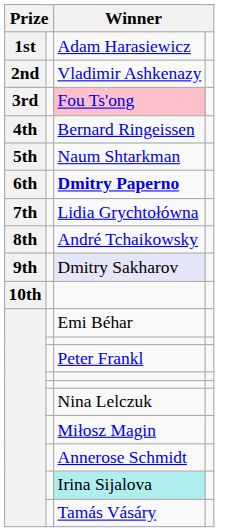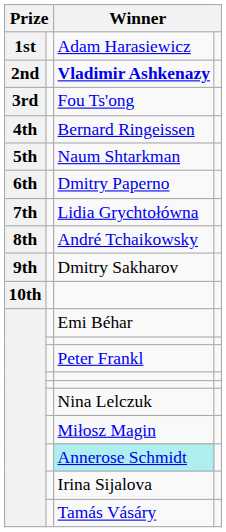(130, 73) normal -> (134, 73) bold
(96, 101) pink background -> (96, 101) no background
(118, 184) bold -> (114, 184) normal
(118, 267) lavender background -> (118, 267) no background
(122, 457) no background -> (122, 457) paleturquoise background
(105, 484) paleturquoise background -> (105, 484) no background
